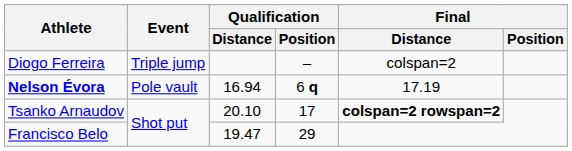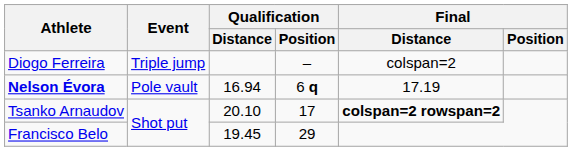(242, 135) 19.47 -> (242, 135) 19.45
